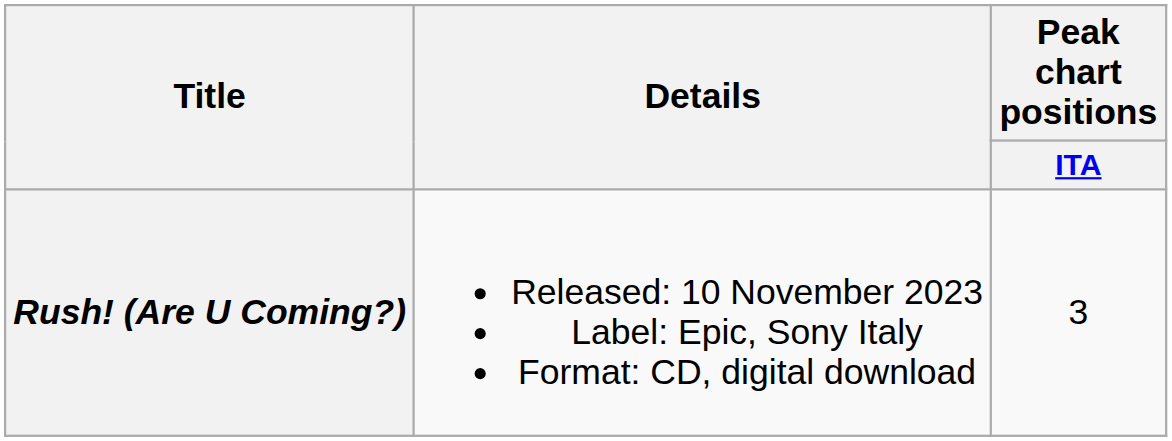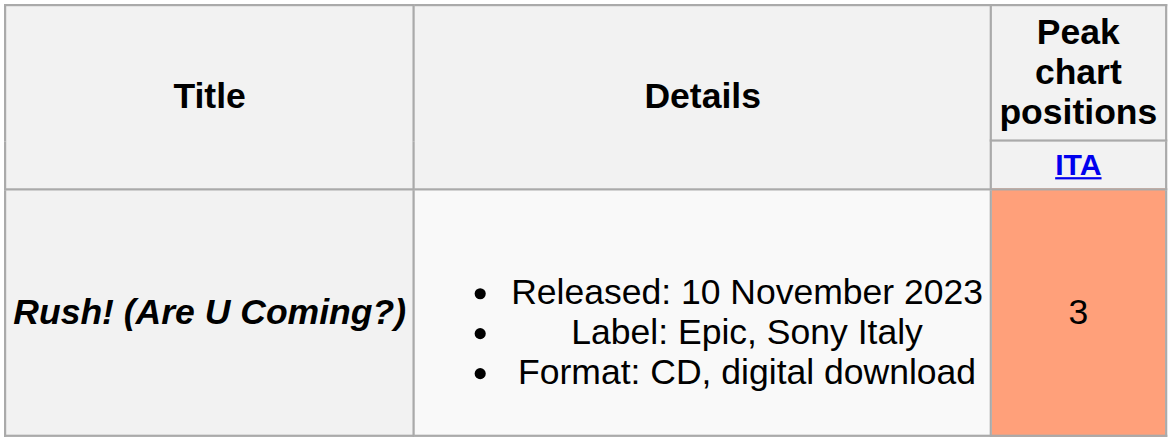(1078, 311) no background -> (1078, 311) lightsalmon background
